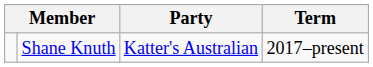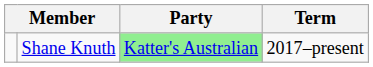(191, 47) no background -> (191, 47) lightgreen background
